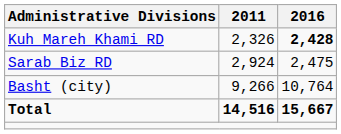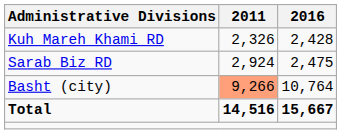(312, 40) bold -> (312, 40) normal
(253, 87) no background -> (253, 87) lightsalmon background
